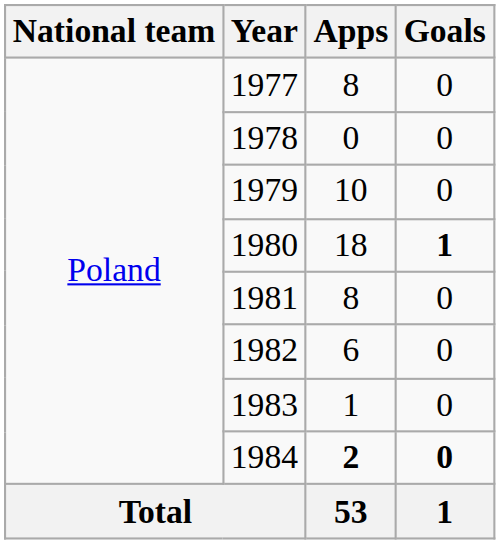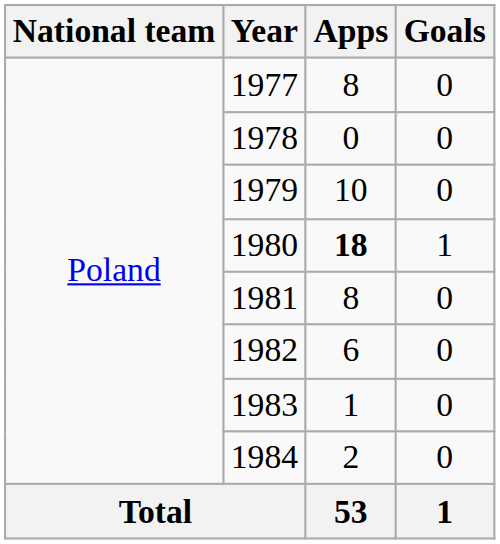(351, 244) normal -> (351, 244) bold
(445, 244) bold -> (445, 244) normal
(351, 457) bold -> (351, 457) normal
(445, 457) bold -> (445, 457) normal
